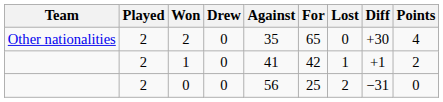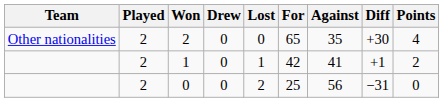columns swapped: (345, 16) <-> (271, 16)
